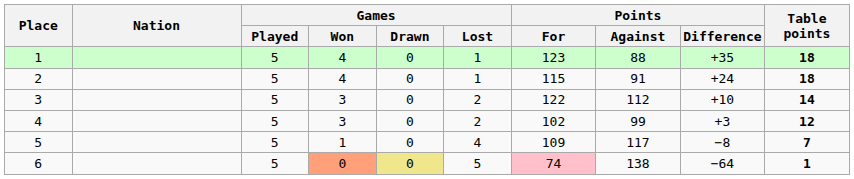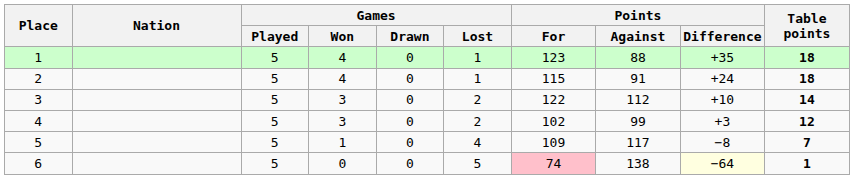(342, 163) lightsalmon background -> (342, 163) no background
(410, 163) khaki background -> (410, 163) no background
(722, 163) no background -> (722, 163) lightyellow background
